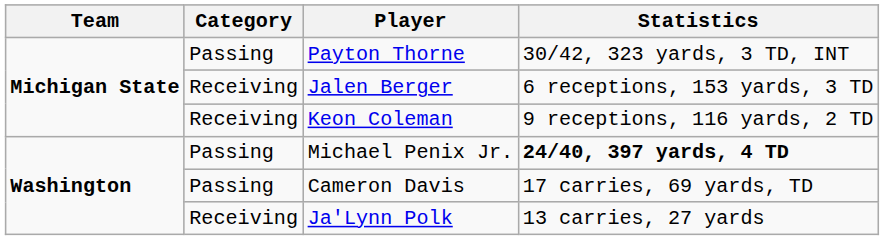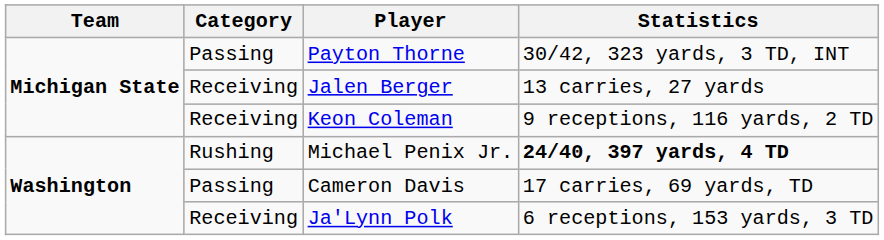(698, 87) 6 receptions, 153 yards, 3 TD -> (644, 87) 13 carries, 27 yards
(232, 153) Passing -> (232, 153) Rushing
(644, 218) 13 carries, 27 yards -> (698, 218) 6 receptions, 153 yards, 3 TD
